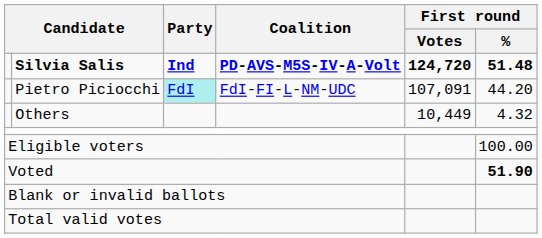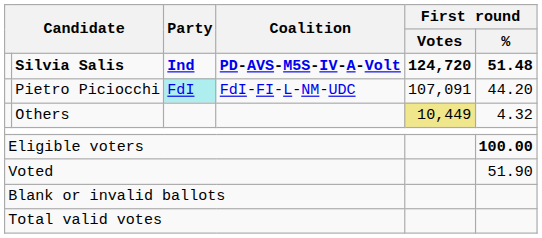(444, 115) no background -> (444, 115) khaki background
(506, 147) normal -> (506, 147) bold
(510, 172) bold -> (510, 172) normal
